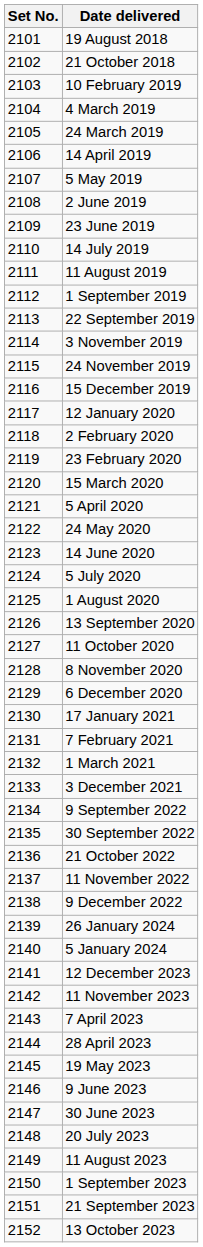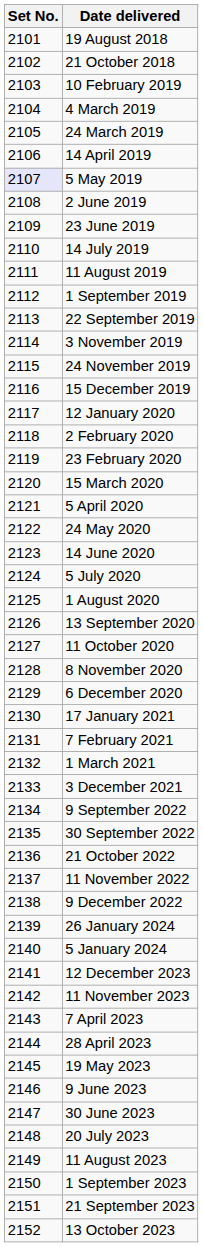(24, 179) no background -> (24, 179) lavender background
